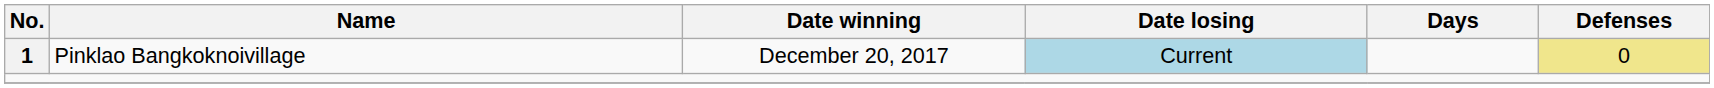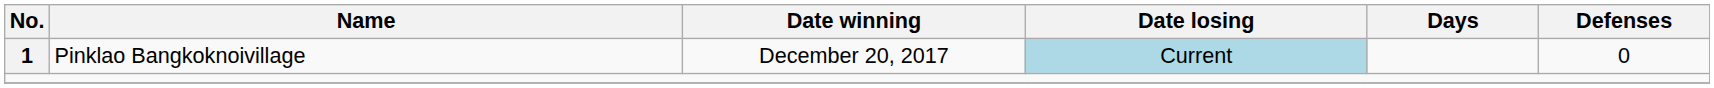(1624, 55) khaki background -> (1624, 55) no background
